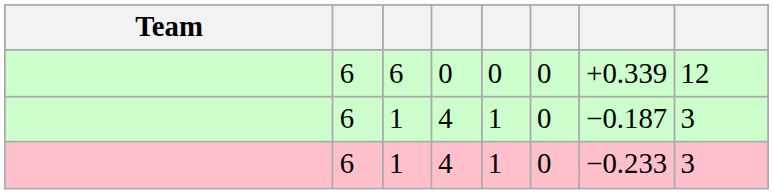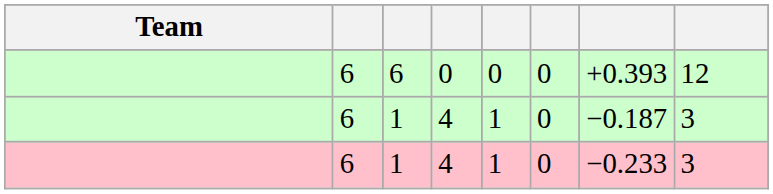(627, 73) +0.339 -> (627, 73) +0.393
